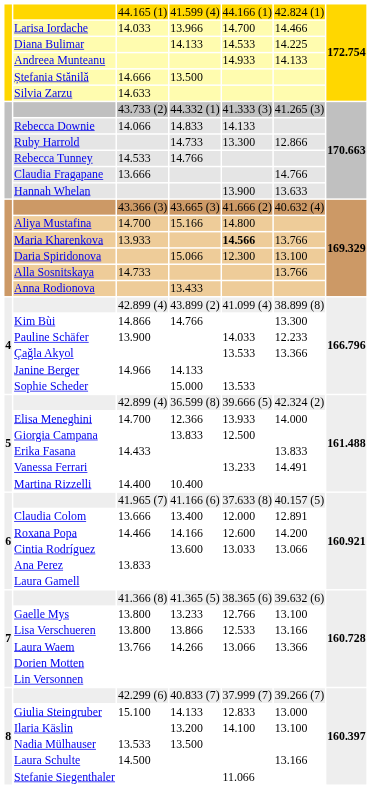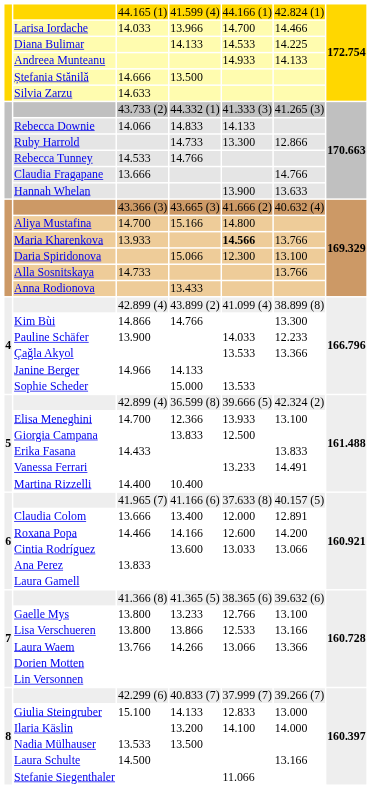(291, 419) 14.000 -> (291, 419) 13.100
(291, 728) 13.100 -> (291, 728) 14.000
